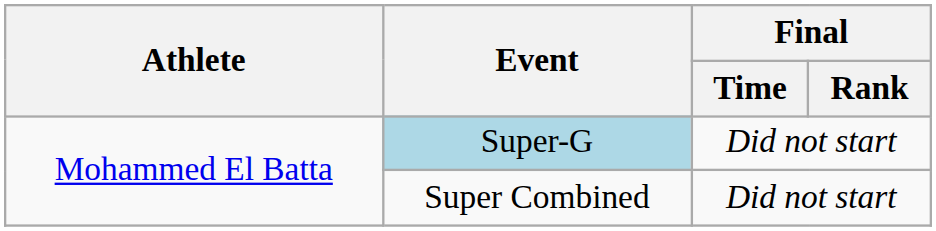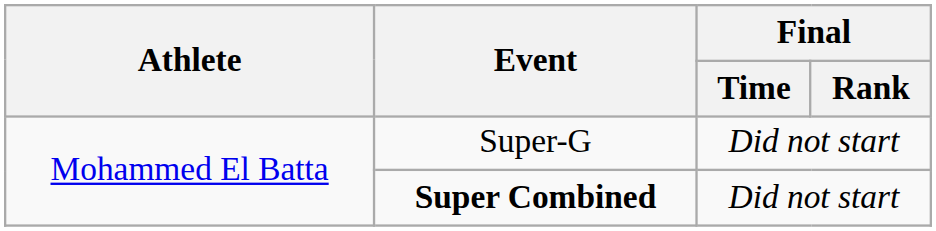(537, 142) lightblue background -> (535, 142) no background
(537, 197) normal -> (535, 197) bold
